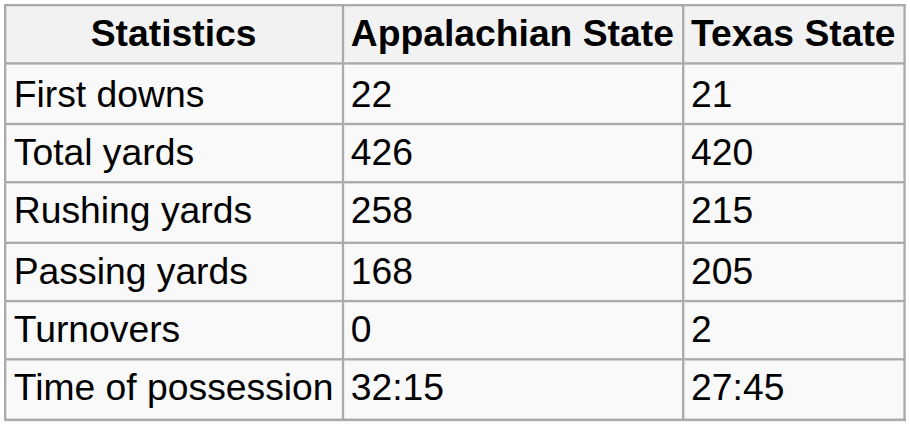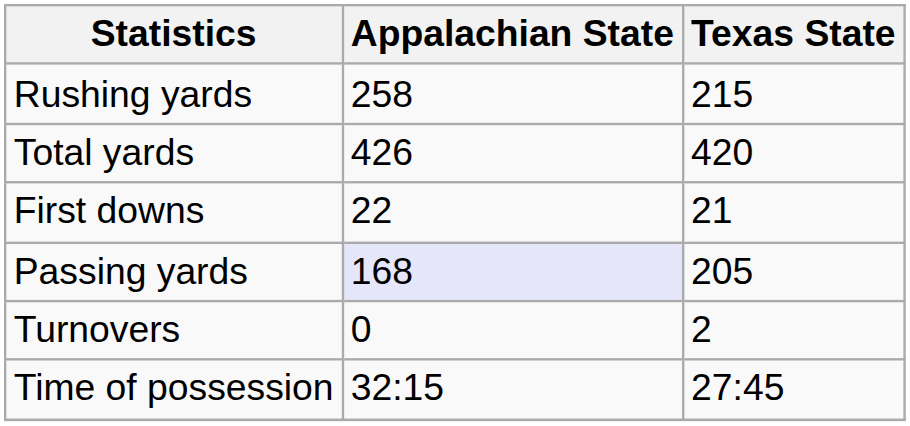rows swapped: (109, 93) <-> (133, 211)
(382, 270) no background -> (382, 270) lavender background
